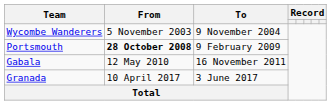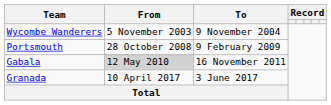(149, 47) bold -> (149, 47) normal
(138, 62) no background -> (138, 62) lightgrey background
